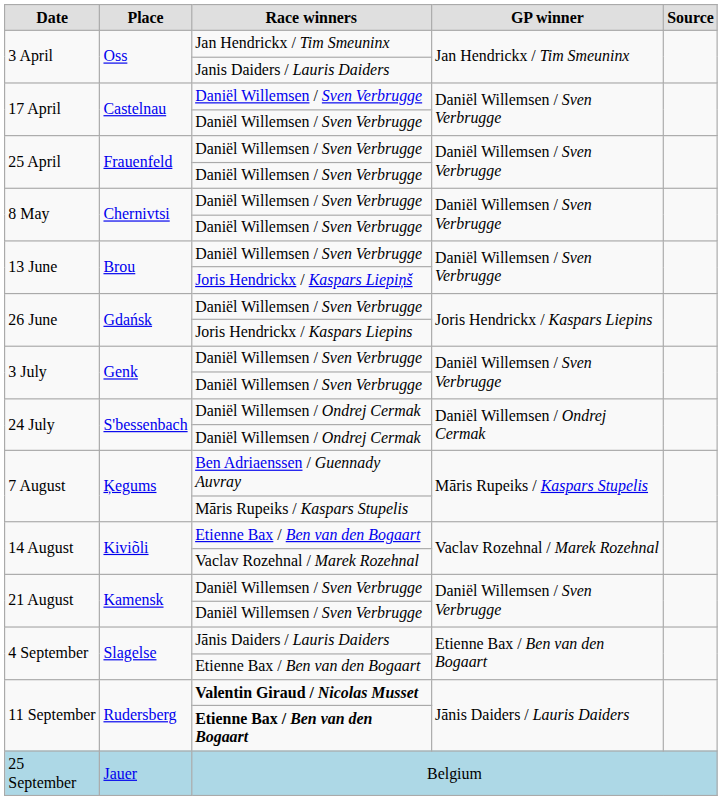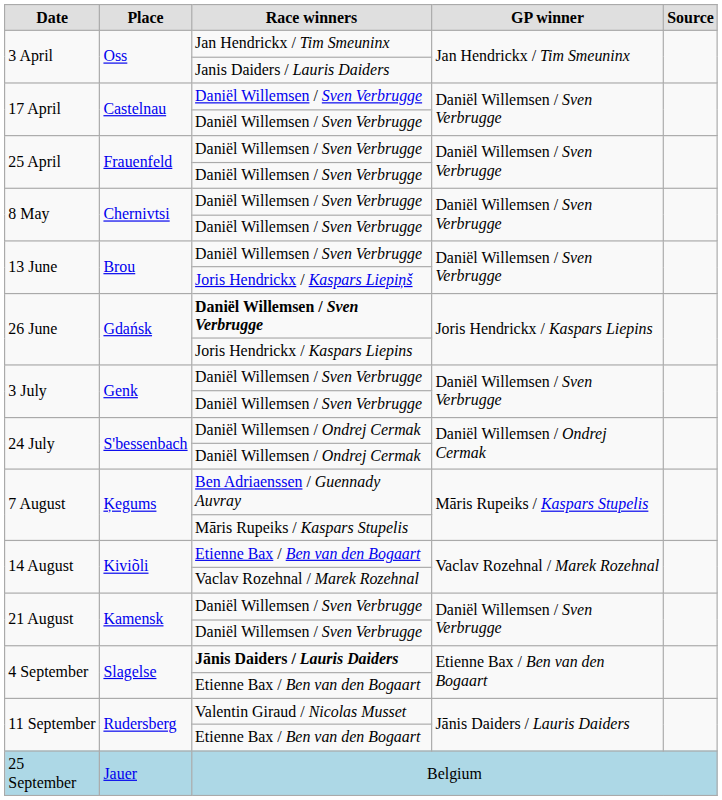(309, 305) normal -> (277, 315) bold
(292, 639) normal -> (297, 658) bold
(307, 692) bold -> (301, 710) normal
(284, 727) bold -> (308, 737) normal
